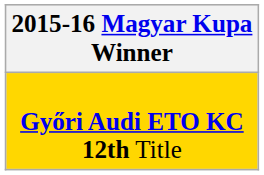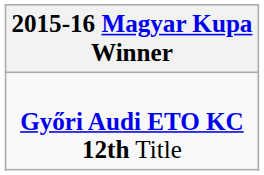(132, 134) gold background -> (132, 134) no background
